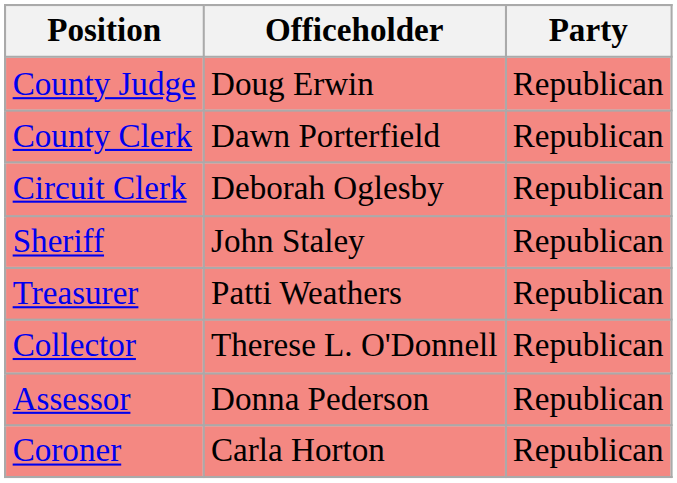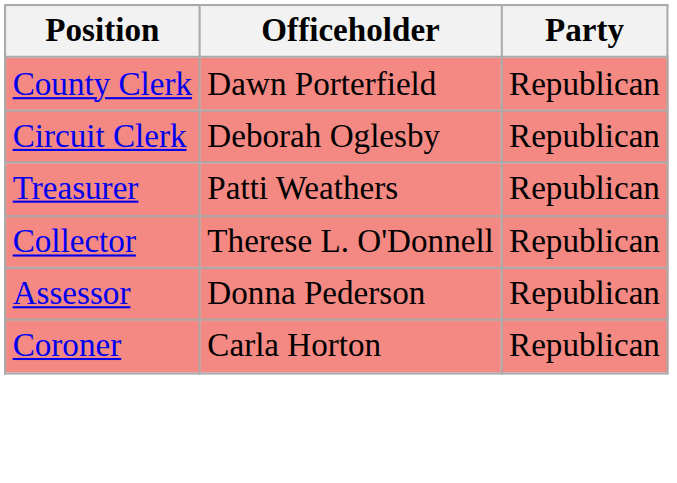- row: (104, 83)
- row: (58, 240)
